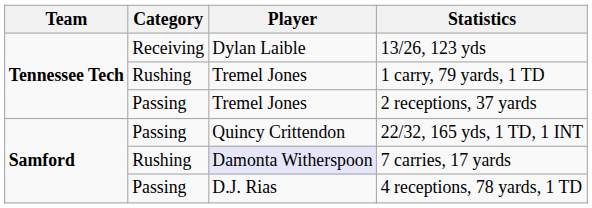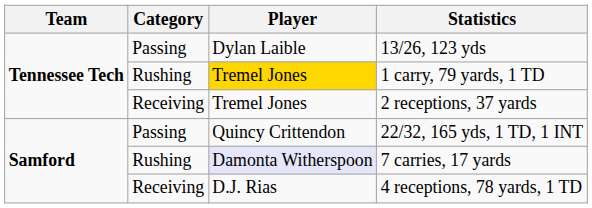(168, 47) Receiving -> (159, 47) Passing
(260, 75) no background -> (260, 75) gold background
(159, 103) Passing -> (168, 103) Receiving
(159, 188) Passing -> (168, 188) Receiving
